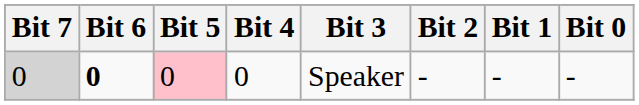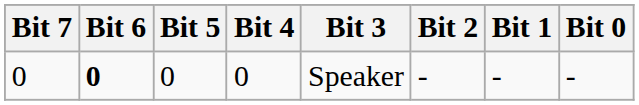(19, 75) lightgrey background -> (19, 75) no background
(167, 75) pink background -> (167, 75) no background
